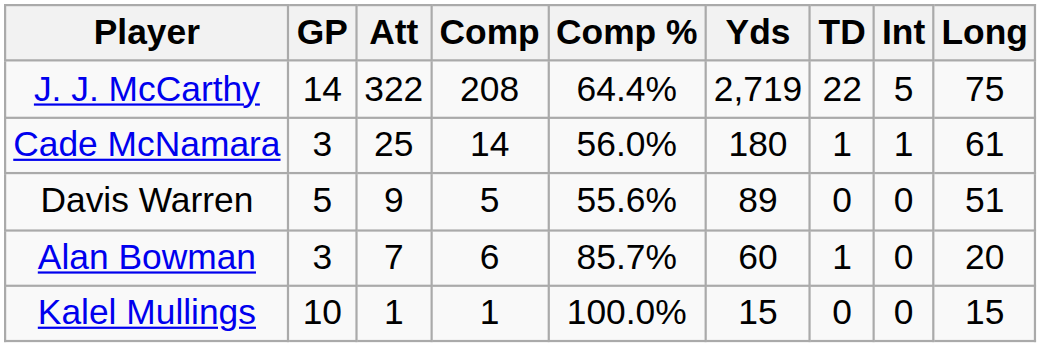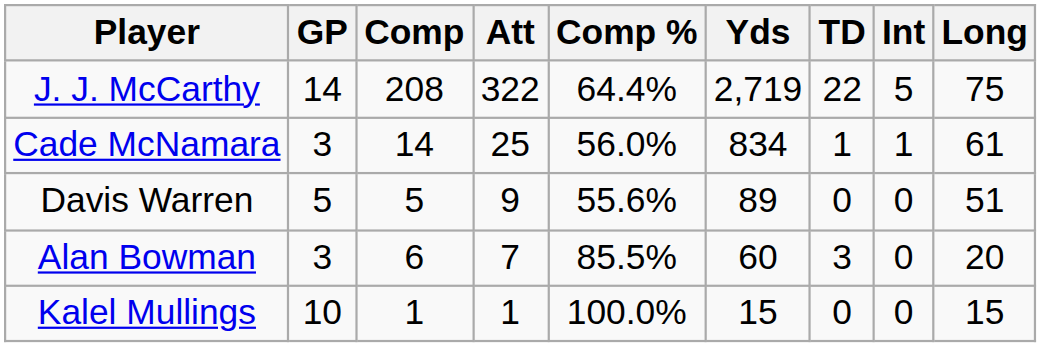columns swapped: (394, 32) <-> (490, 32)
(758, 144) 180 -> (758, 144) 834
(627, 256) 85.7% -> (627, 256) 85.5%
(842, 256) 1 -> (842, 256) 3
